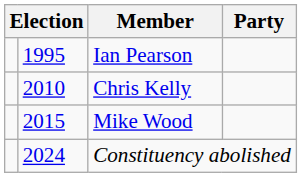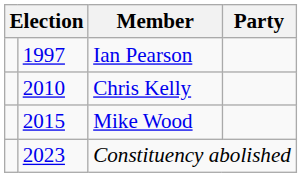(44, 54) 1995 -> (44, 54) 1997
(44, 155) 2024 -> (44, 155) 2023
